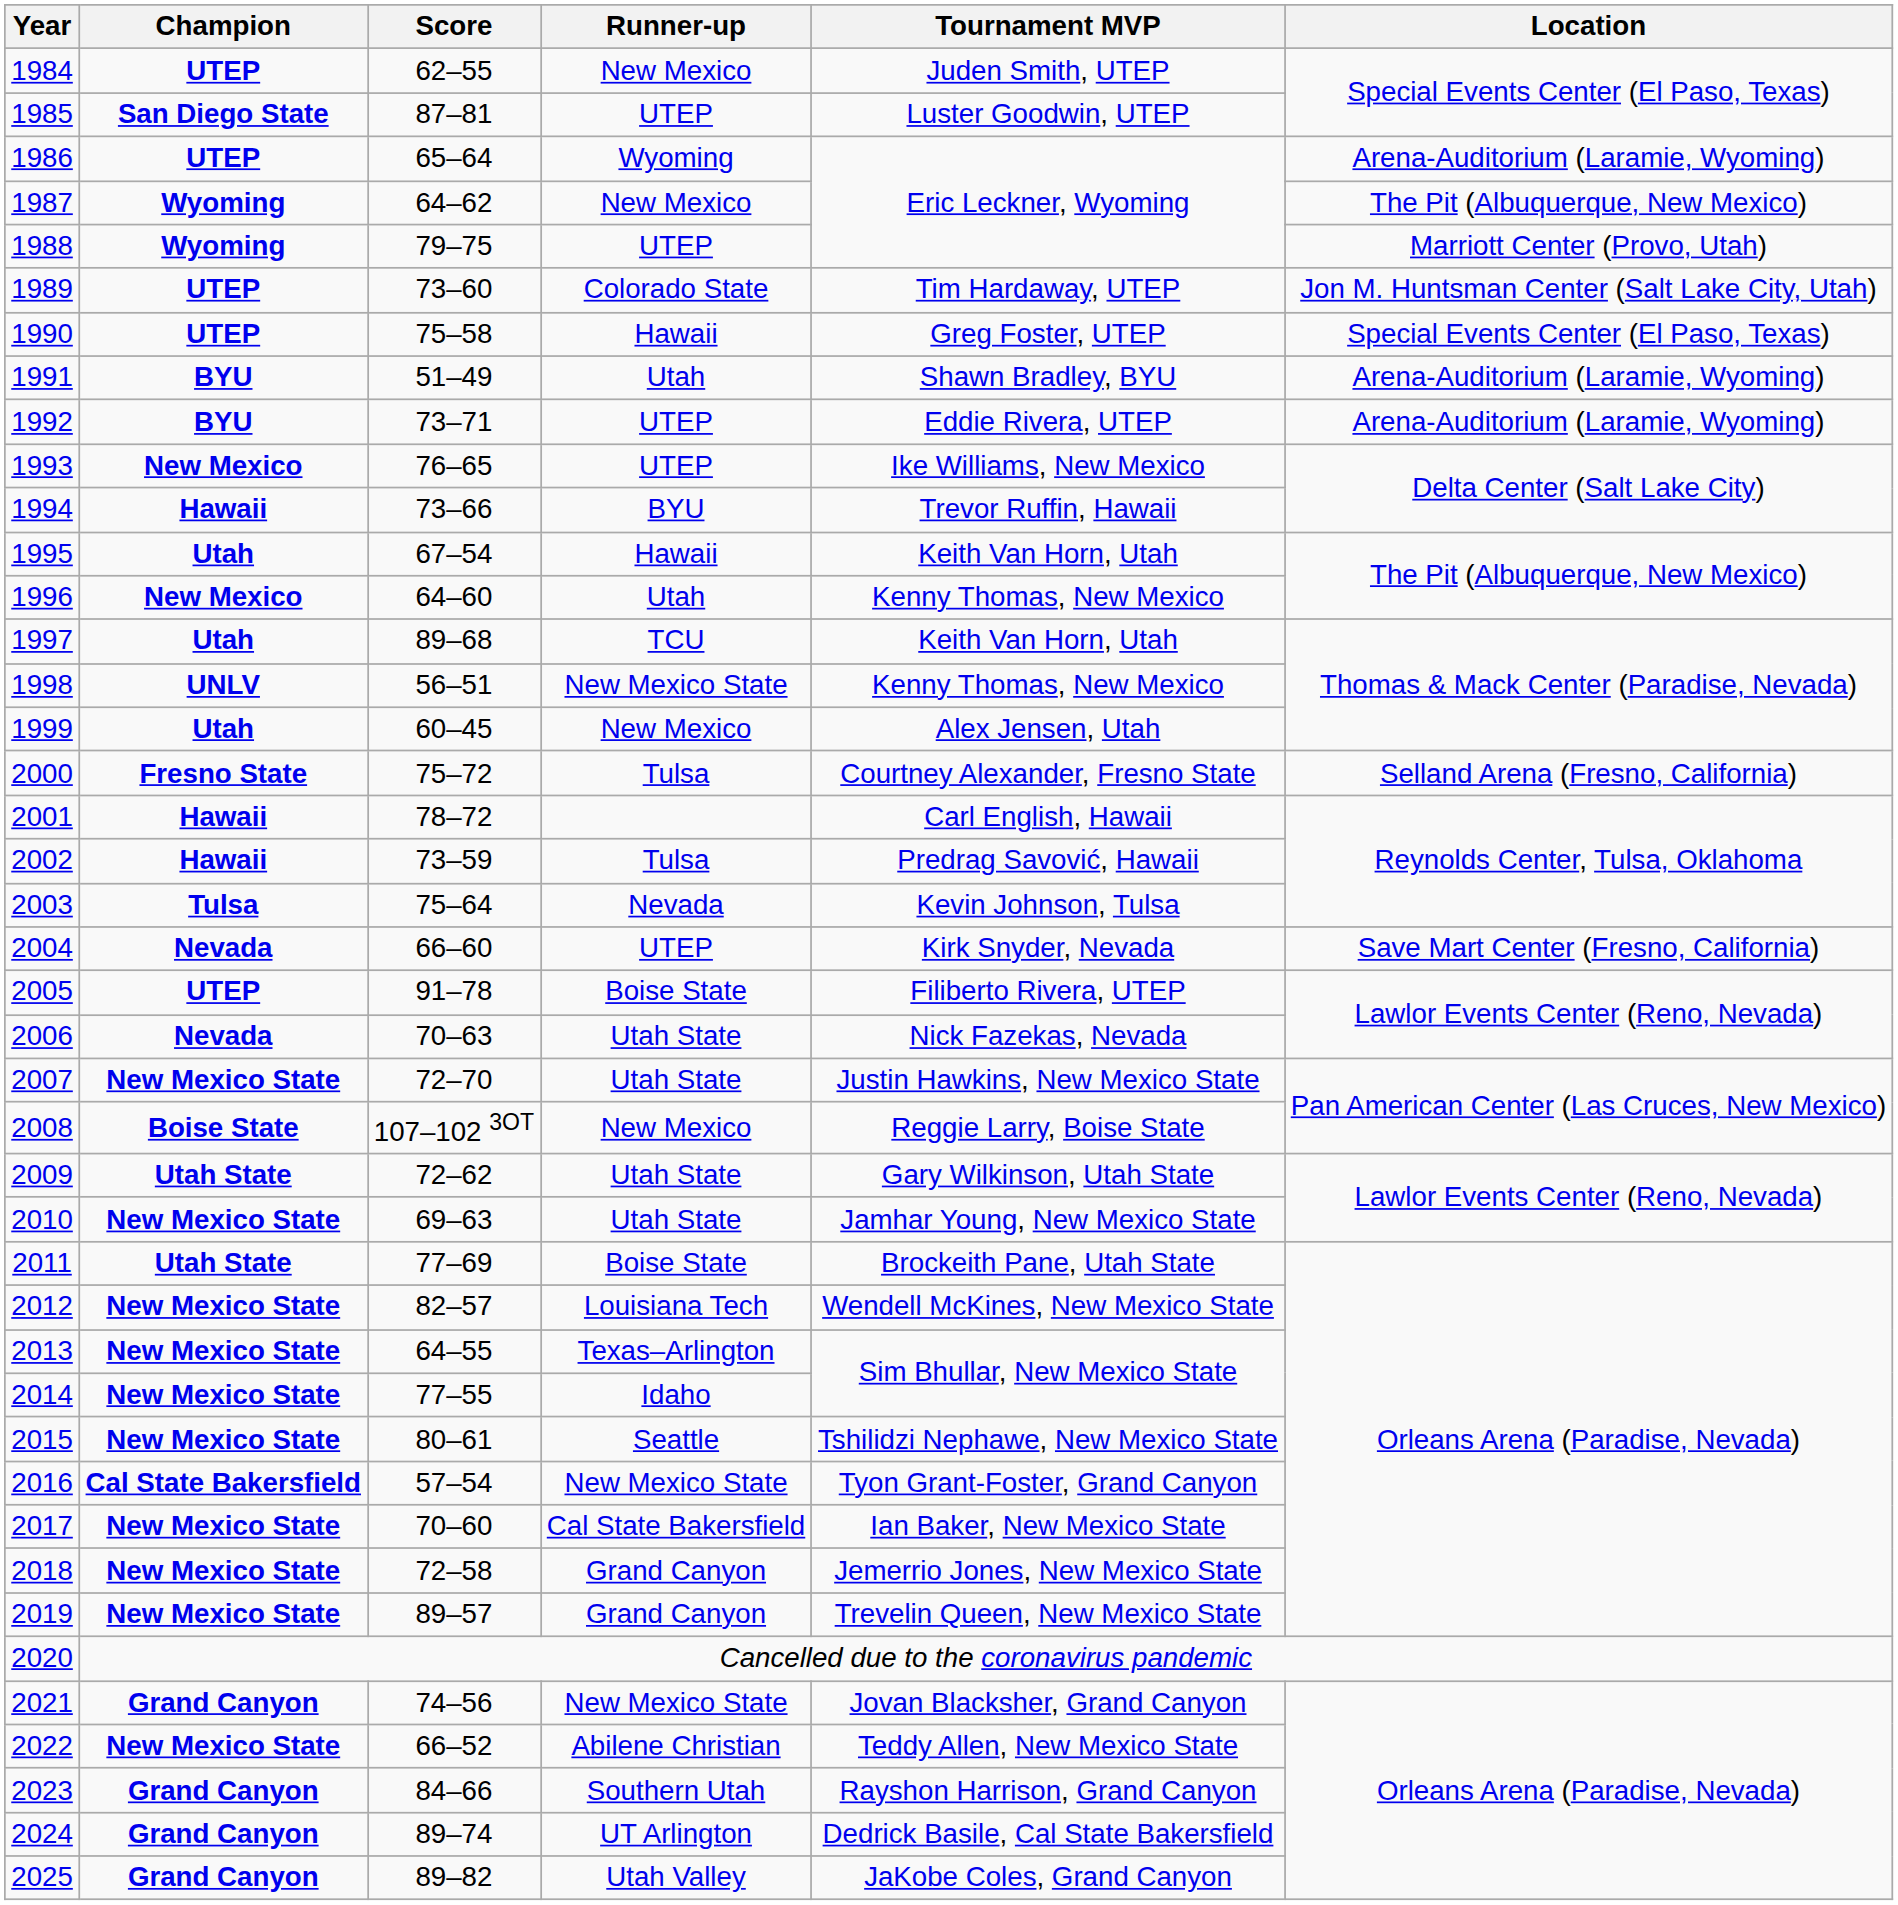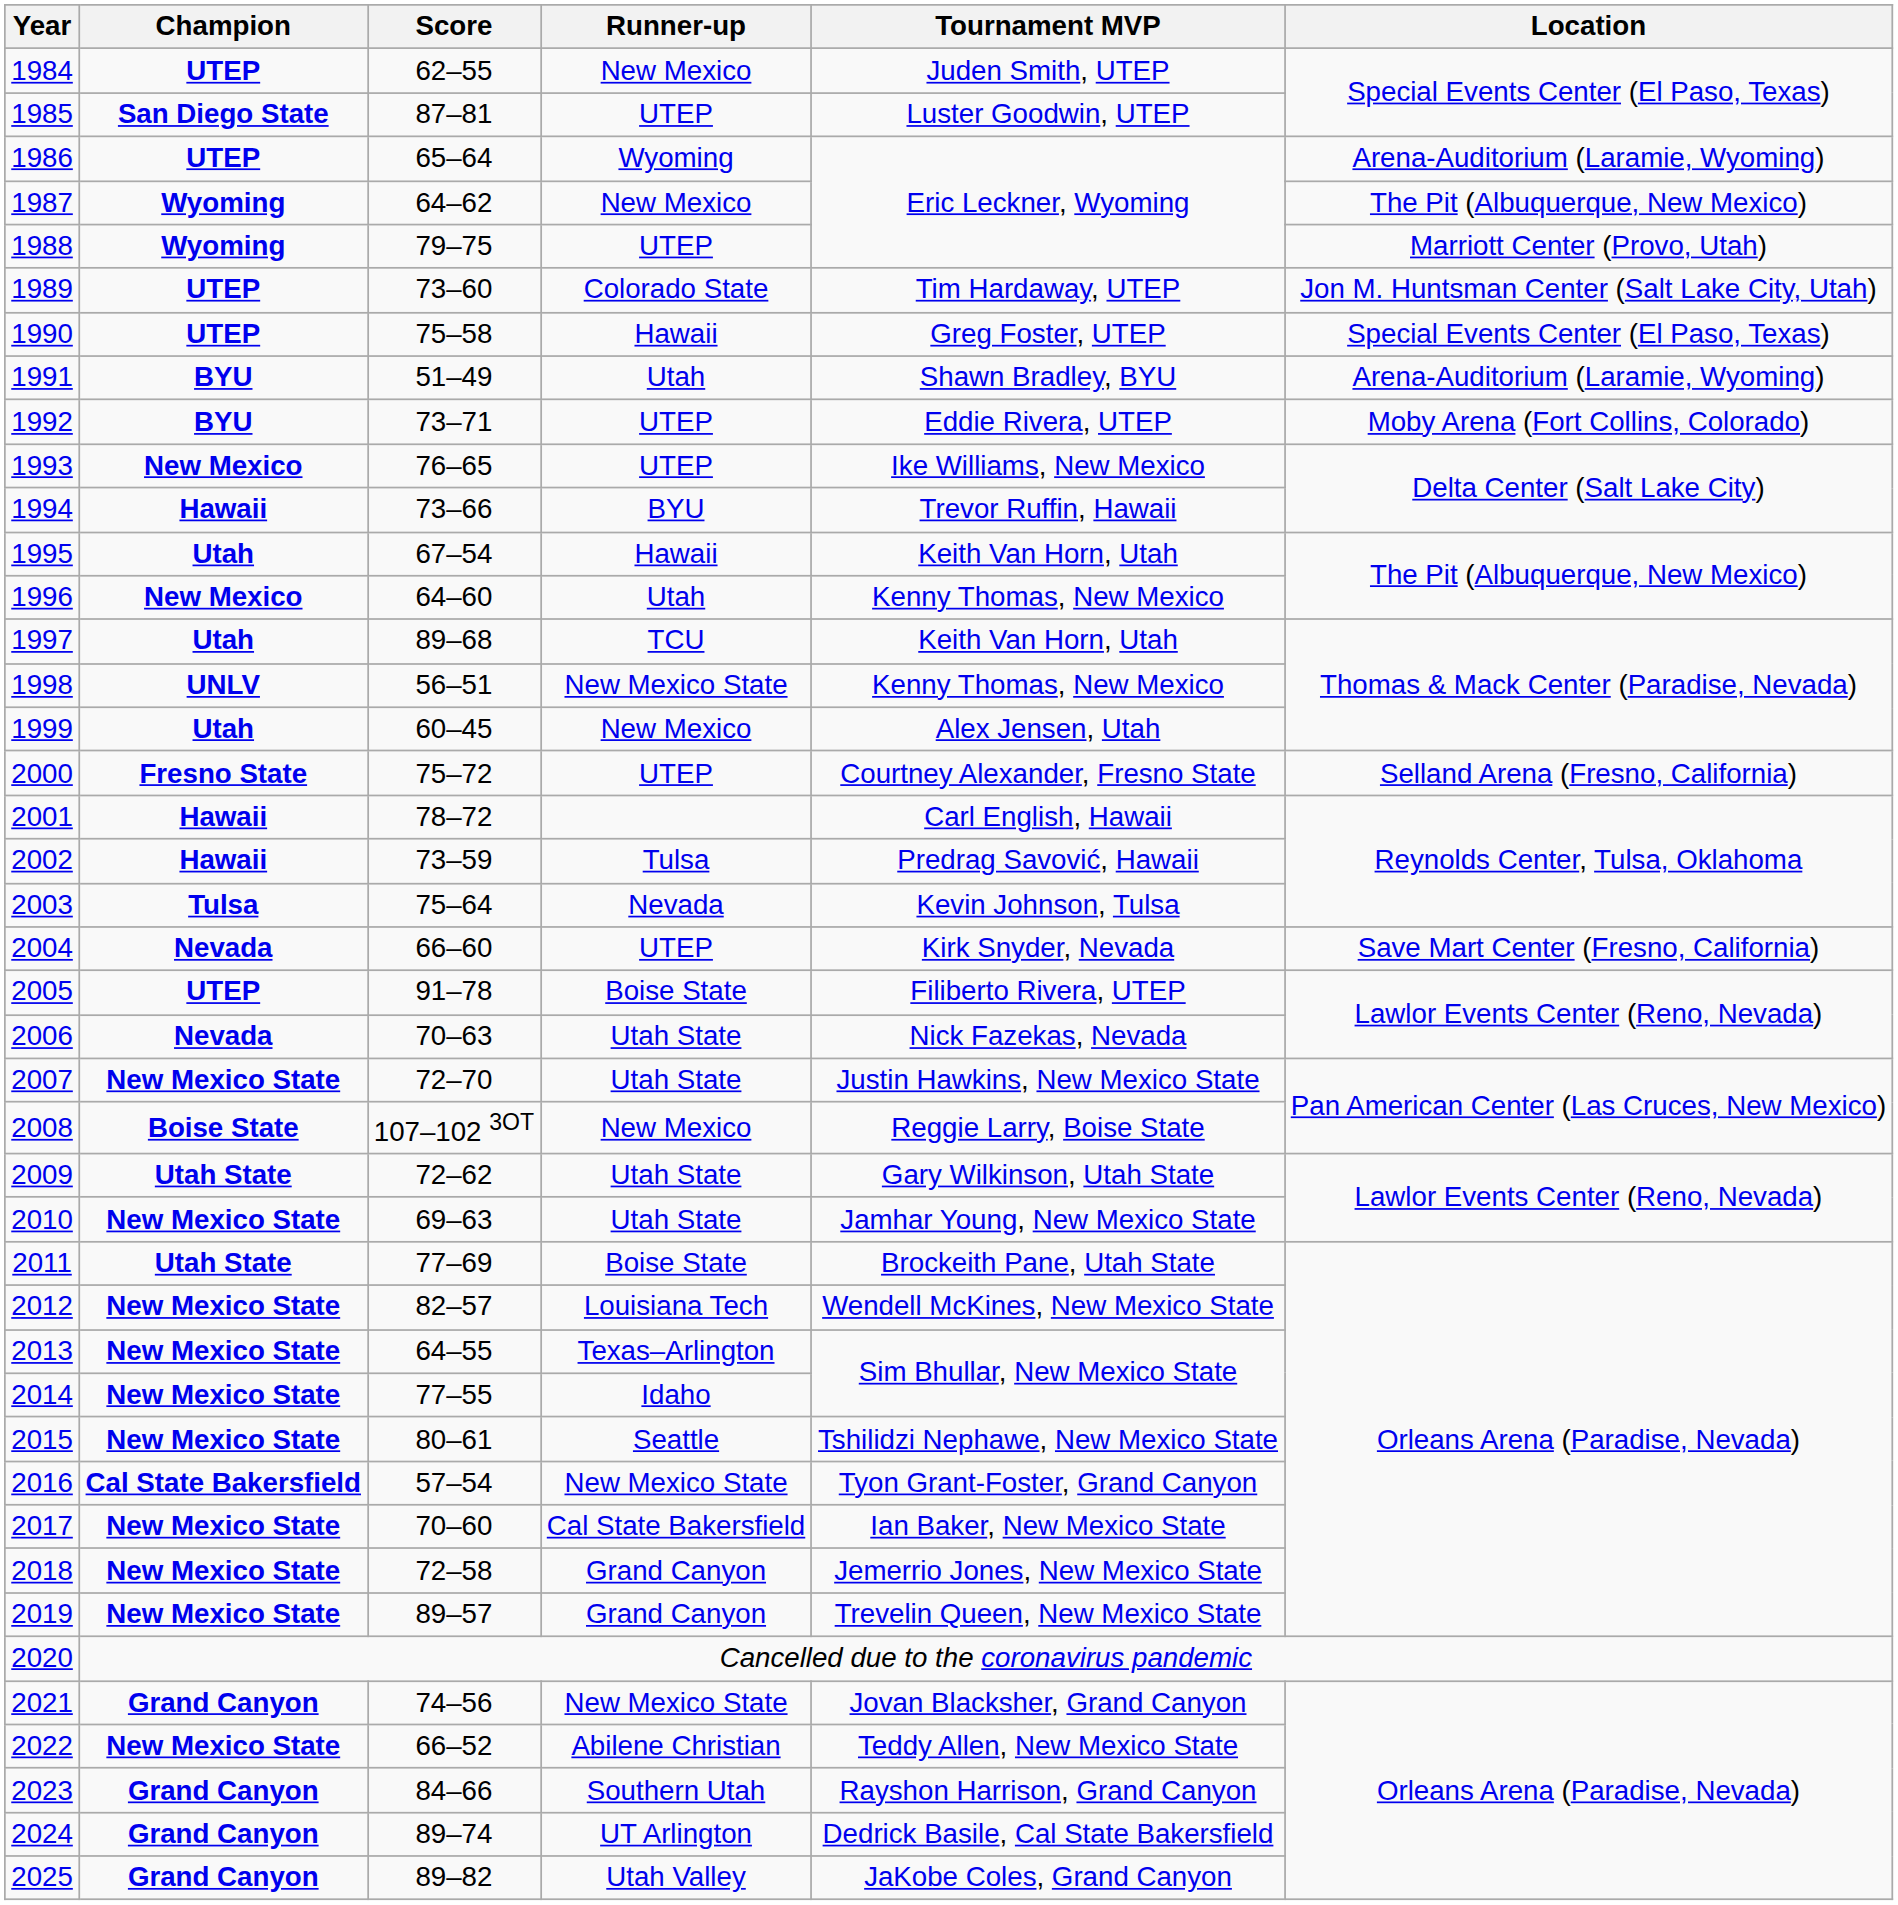(1588, 421) Arena-Auditorium (Laramie, Wyoming) -> (1588, 421) Moby Arena (Fort Collins, Colorado)
(676, 772) Tulsa -> (676, 772) UTEP
